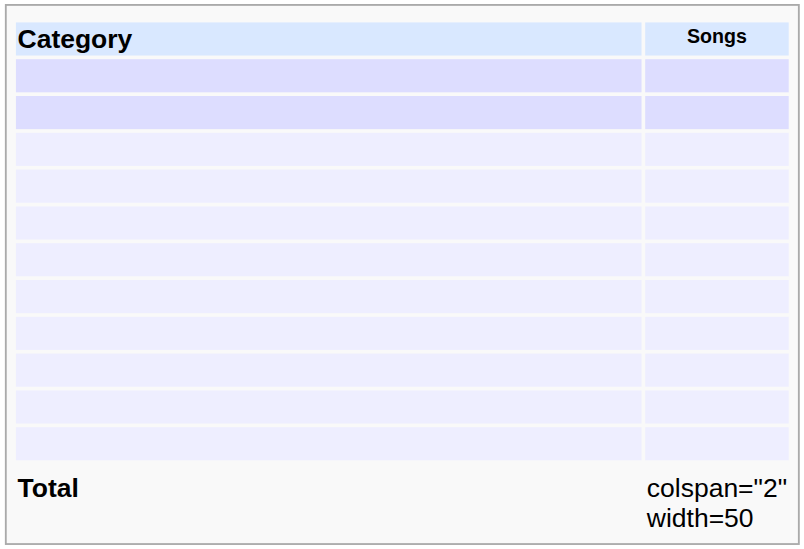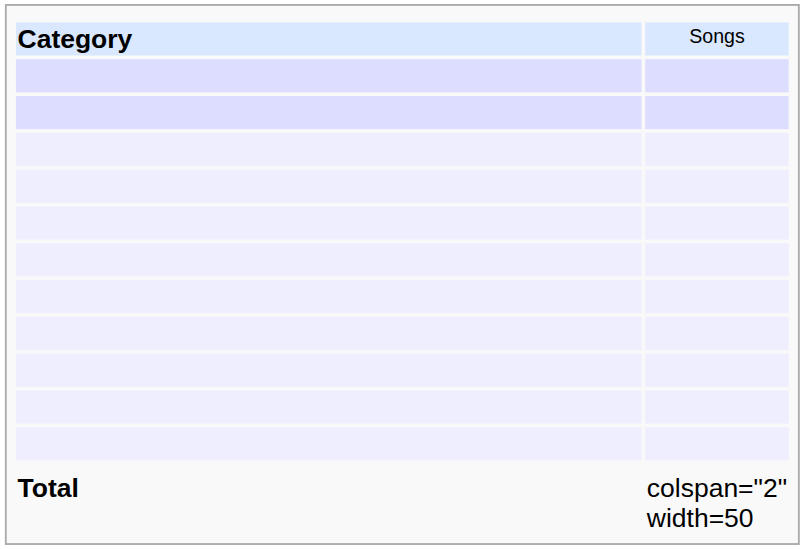(717, 35) bold -> (717, 35) normal
